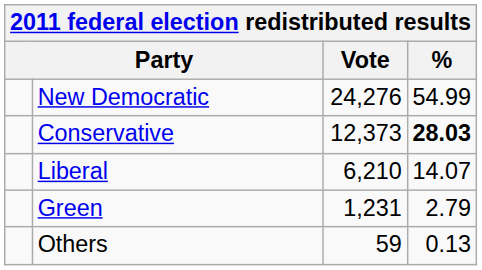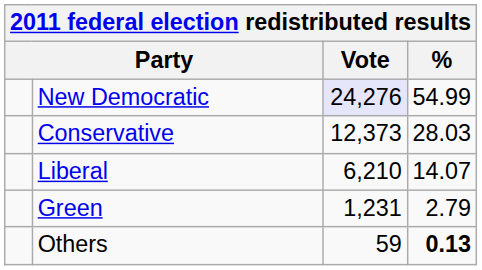(366, 97) no background -> (366, 97) lavender background
(442, 134) bold -> (442, 134) normal
(448, 245) normal -> (448, 245) bold
